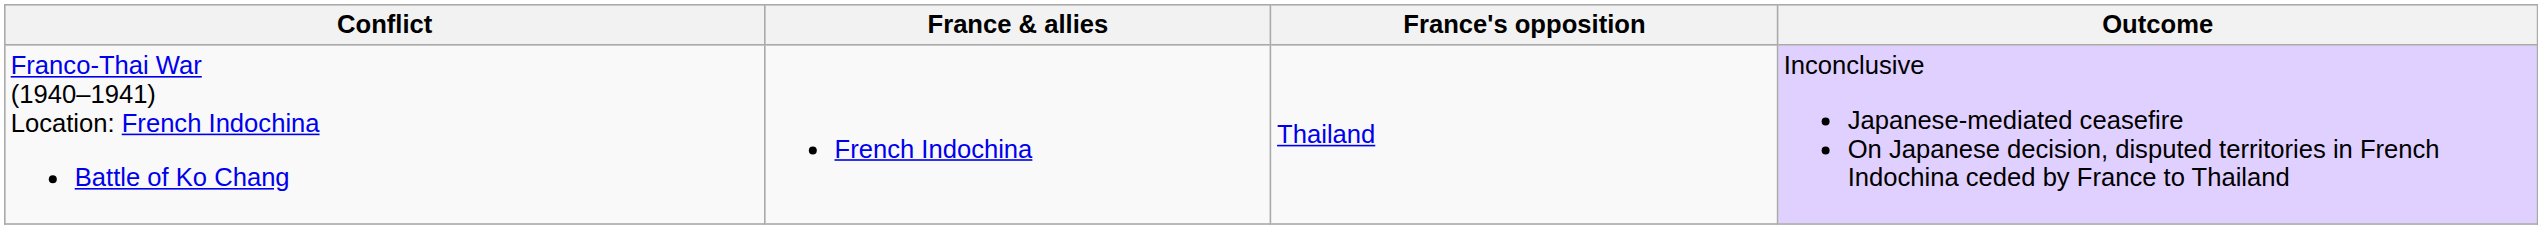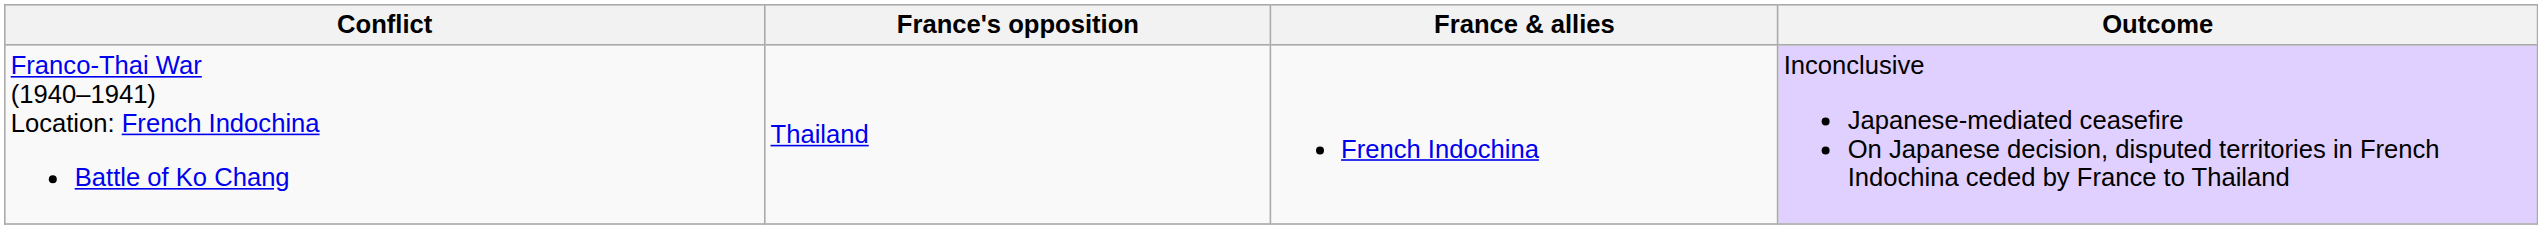columns swapped: (1018, 24) <-> (1524, 24)
